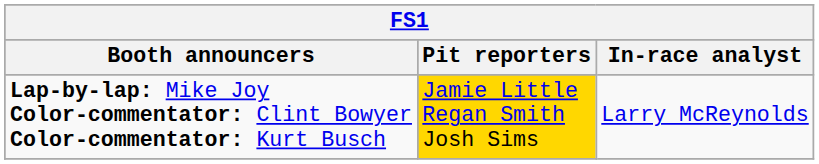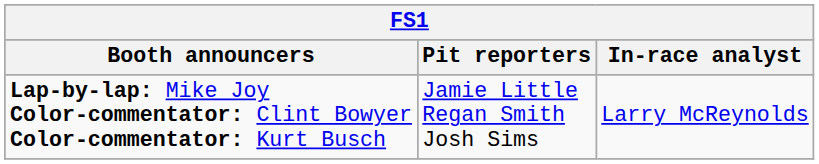(500, 117) gold background -> (500, 117) no background
